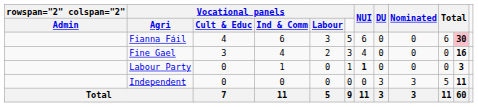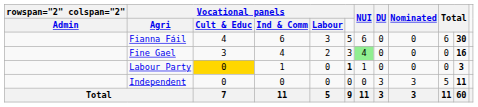(461, 39) pink background -> (461, 39) no background
(364, 53) no background -> (364, 53) lightgreen background
(224, 67) no background -> (224, 67) gold background
(350, 67) normal -> (350, 67) bold
(364, 67) bold -> (364, 67) normal
